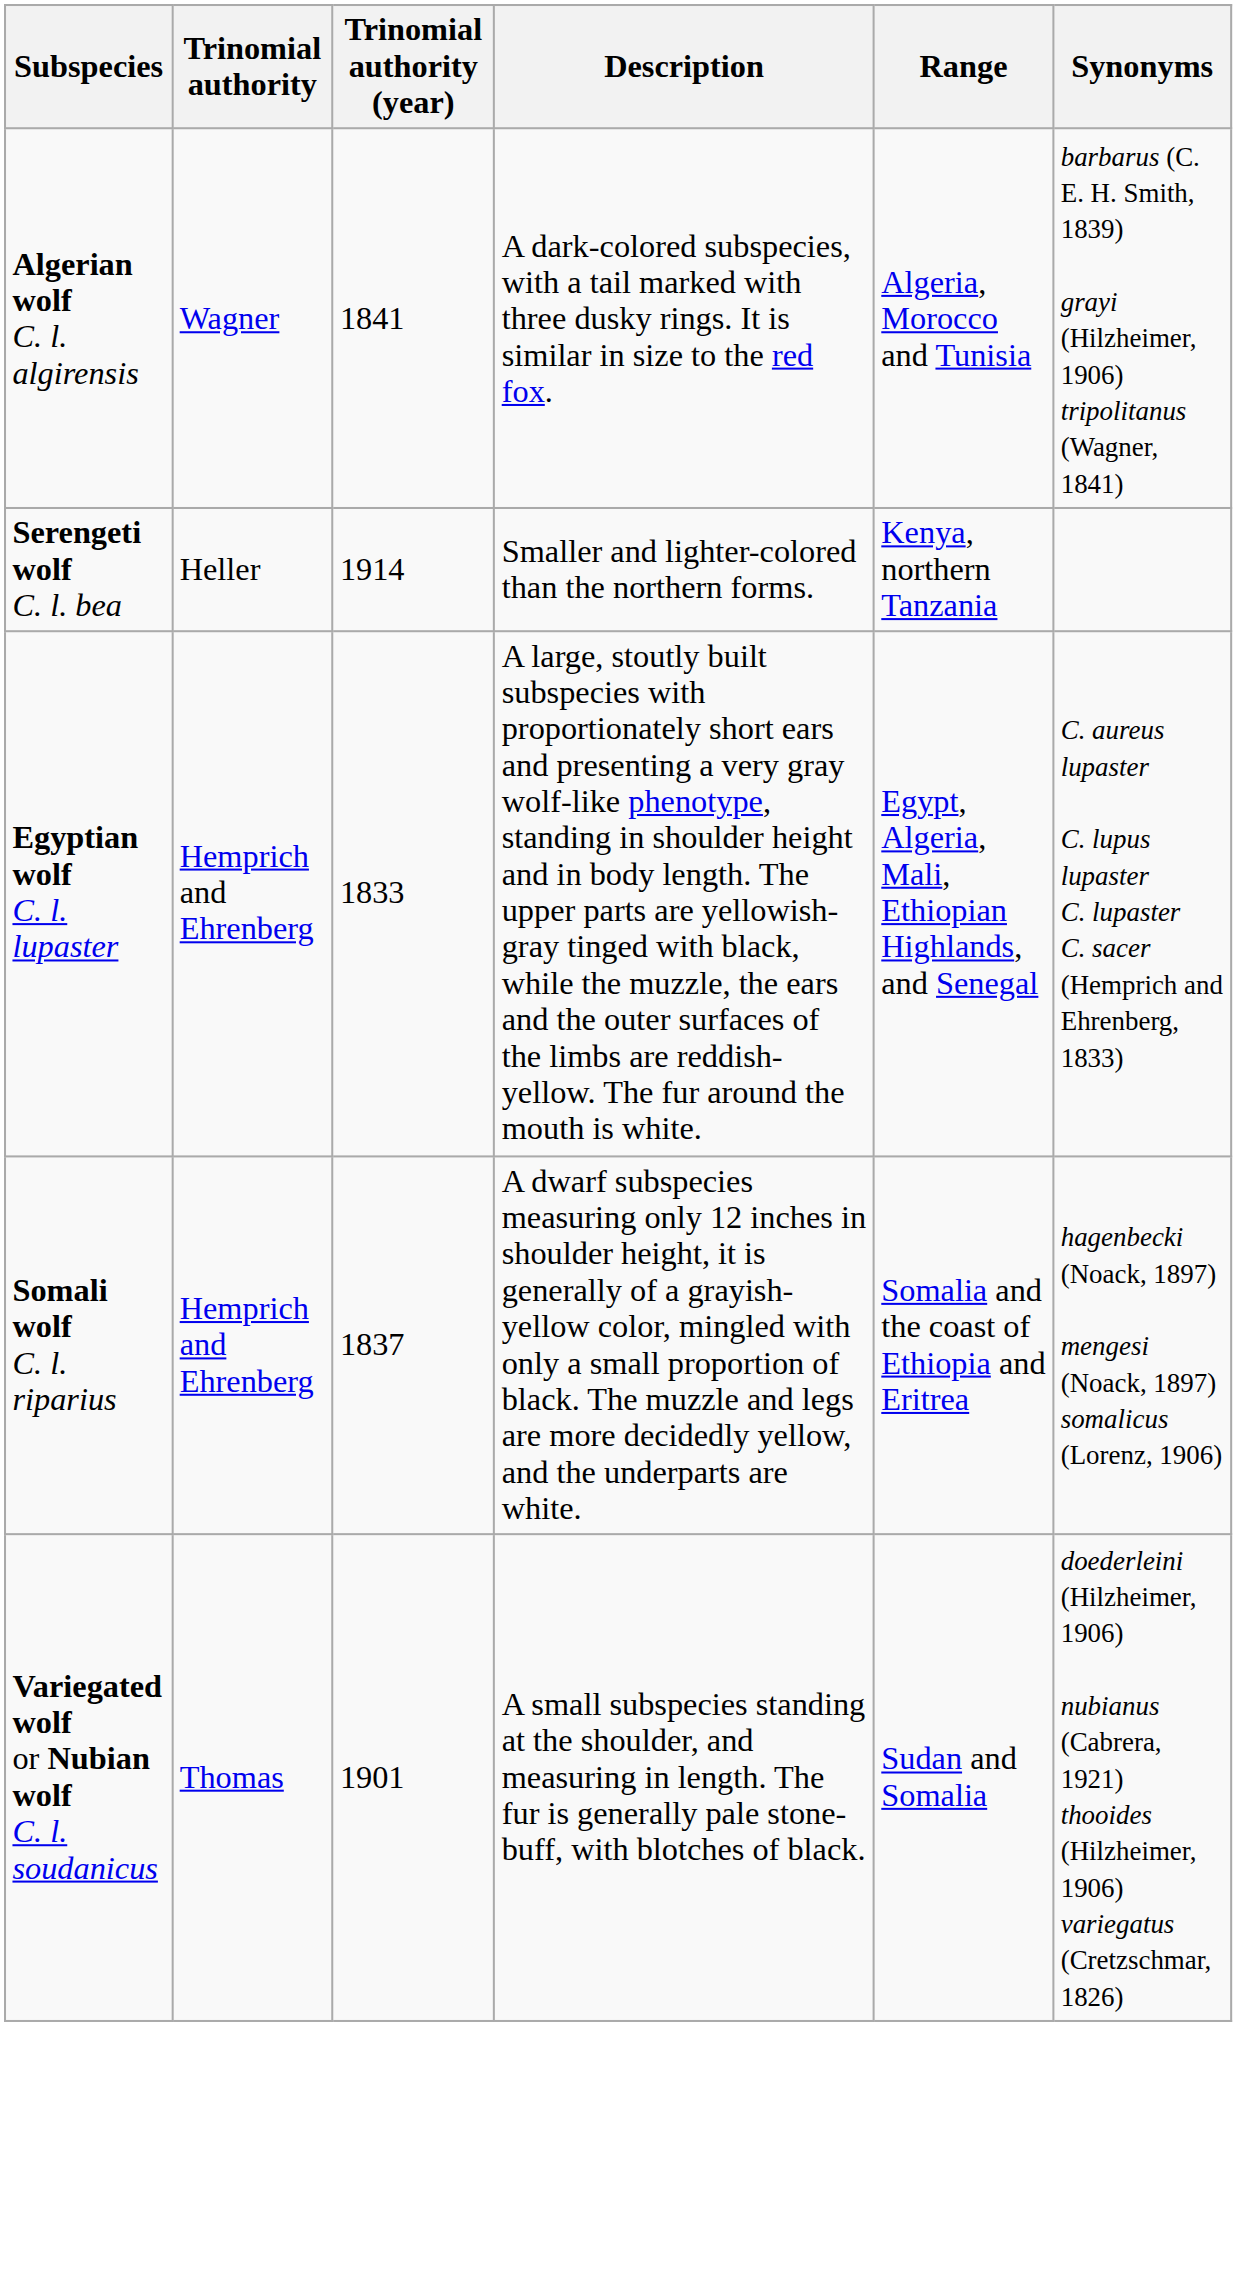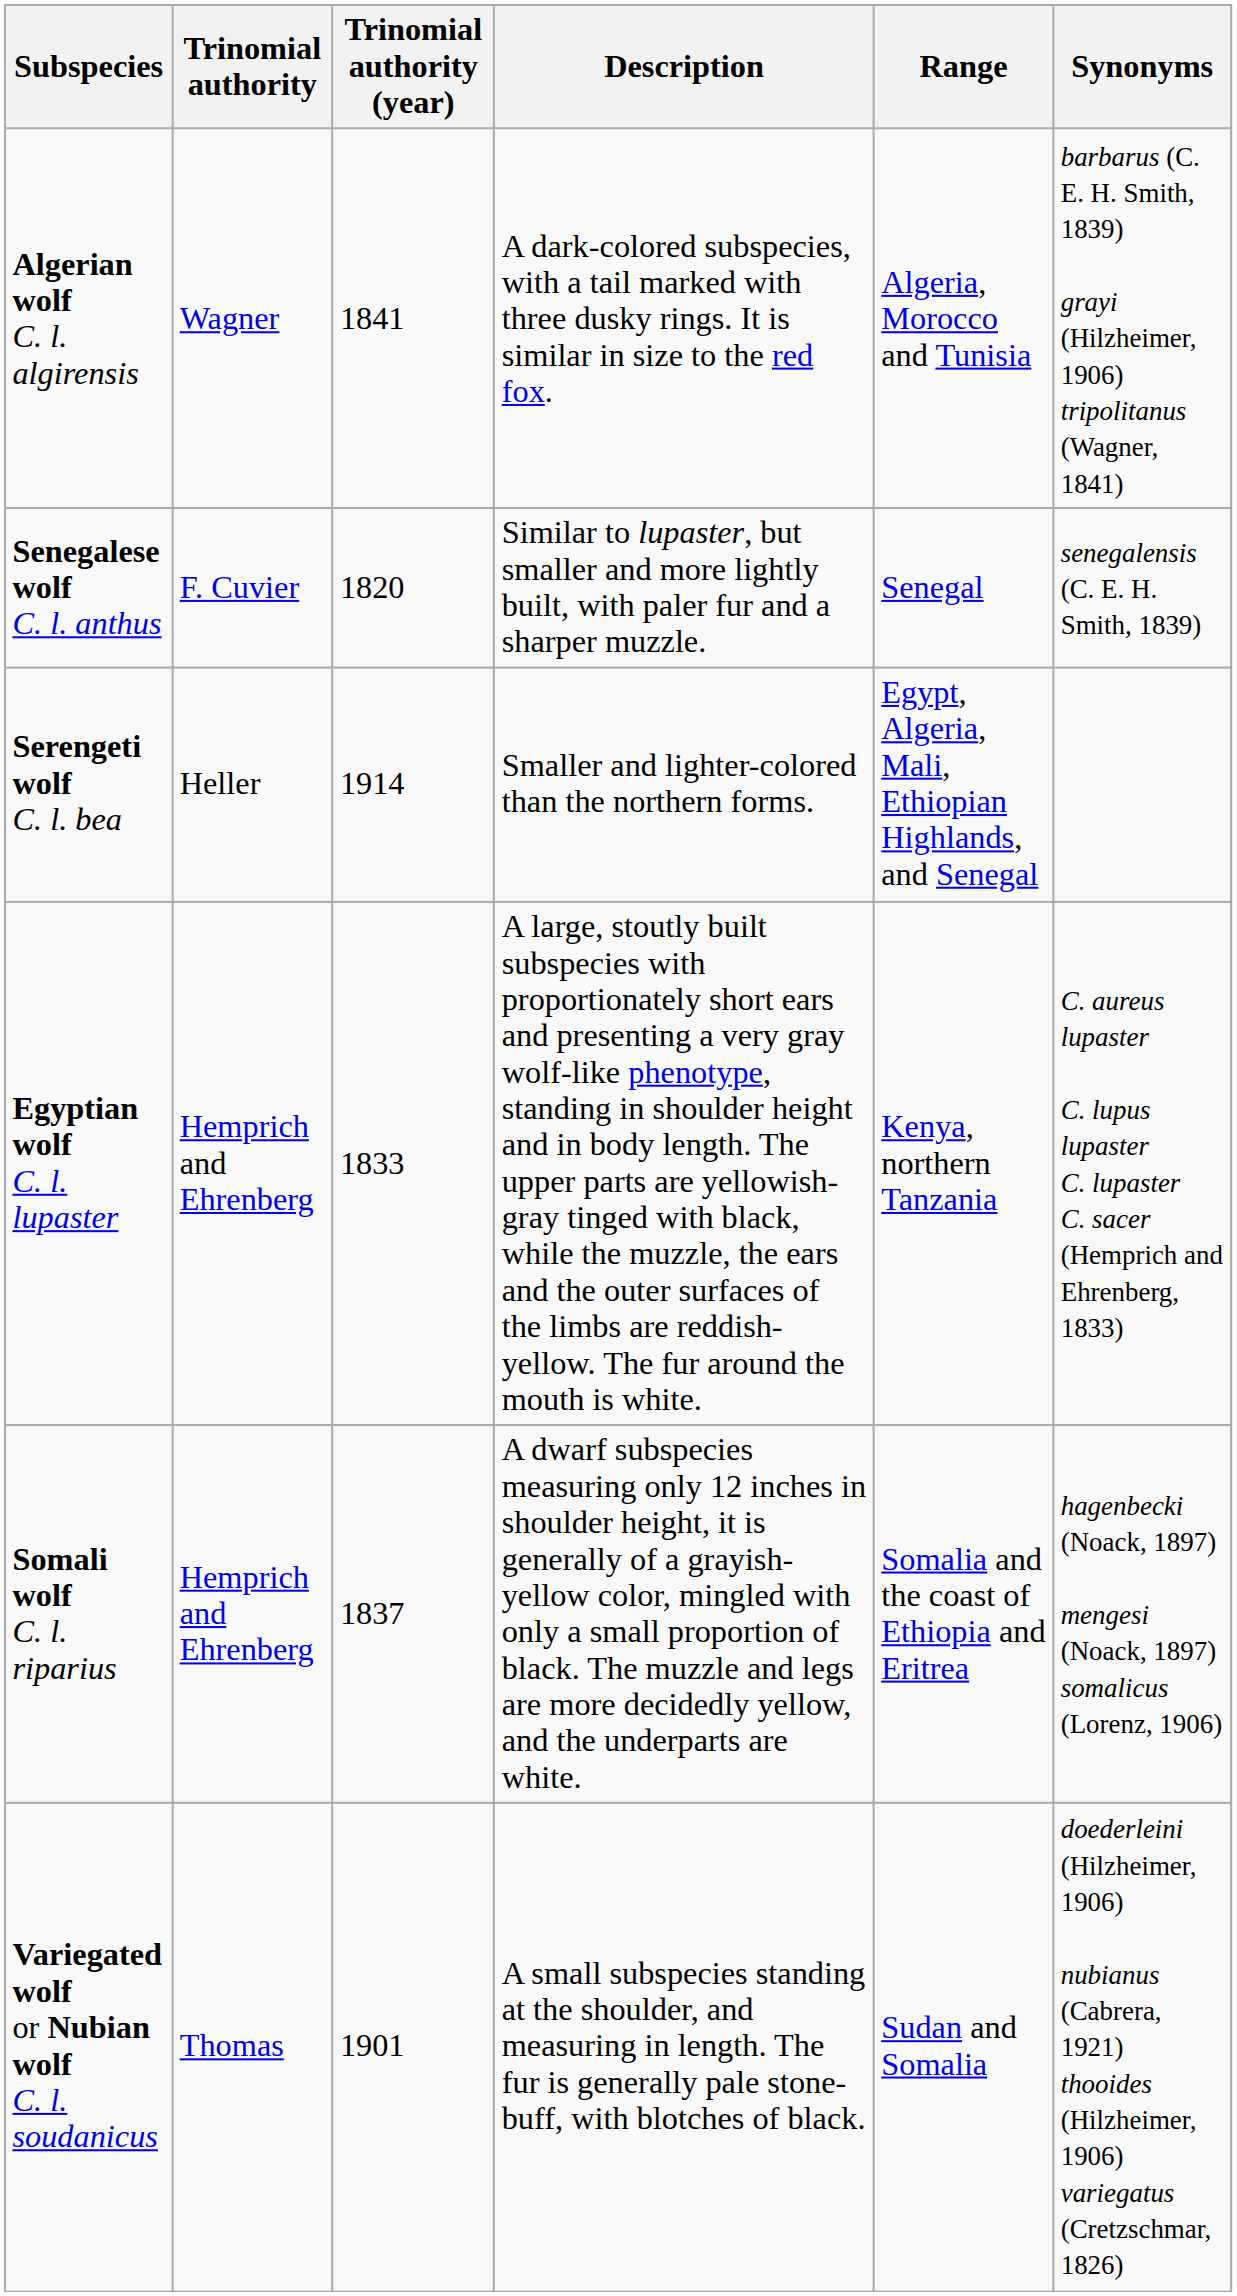+ row: (87, 587)
(939, 568) Kenya, northern Tanzania -> (960, 783) Egypt, Algeria, Mali, Ethiopian Highlands, and Senegal
(960, 892) Egypt, Algeria, Mali, Ethiopian Highlands, and Senegal -> (939, 1162) Kenya, northern Tanzania
